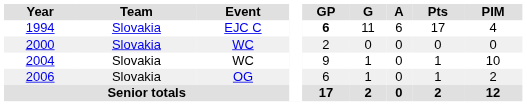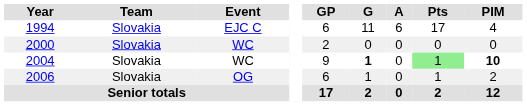(326, 28) bold -> (326, 28) normal
(368, 60) normal -> (368, 60) bold
(438, 60) no background -> (438, 60) lightgreen background
(493, 60) normal -> (493, 60) bold
